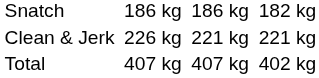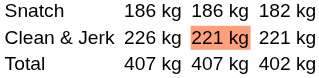(220, 37) no background -> (220, 37) lightsalmon background
